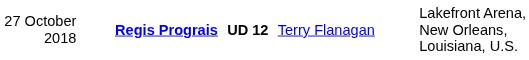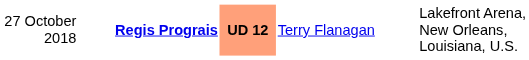(248, 30) no background -> (248, 30) lightsalmon background
